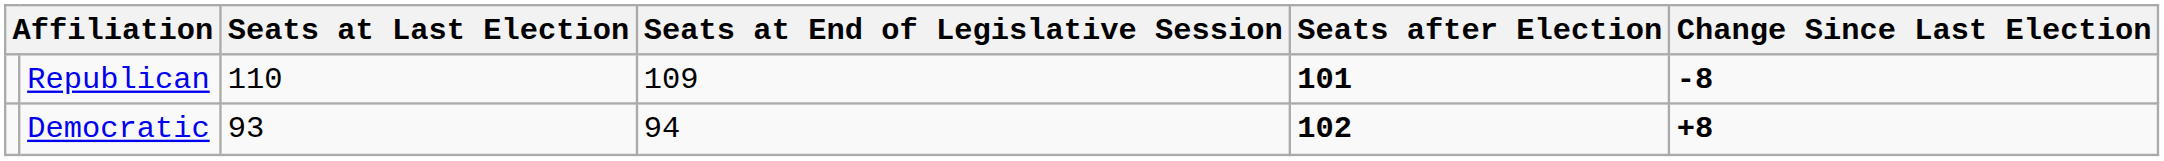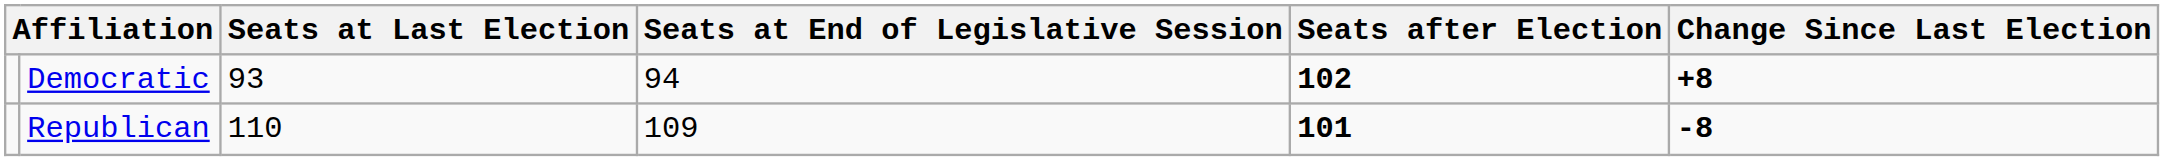rows swapped: (118, 129) <-> (118, 80)
